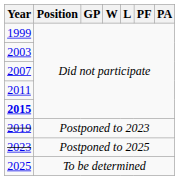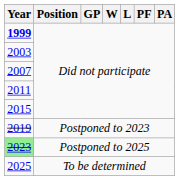(19, 33) normal -> (19, 33) bold
(19, 109) bold -> (19, 109) normal
(19, 147) no background -> (19, 147) lightgreen background
